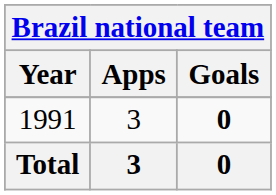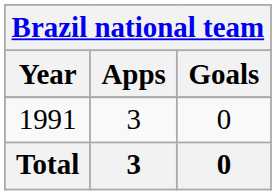(224, 119) bold -> (224, 119) normal
